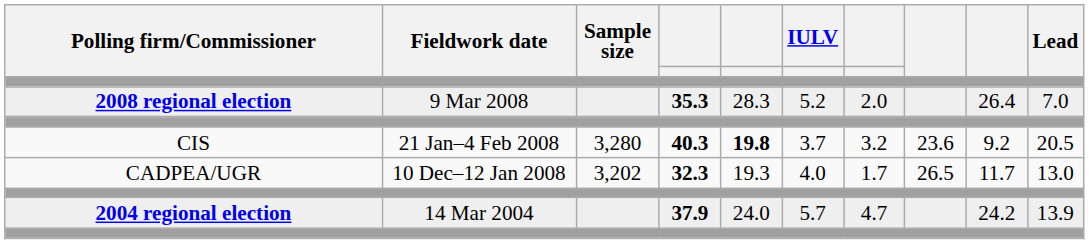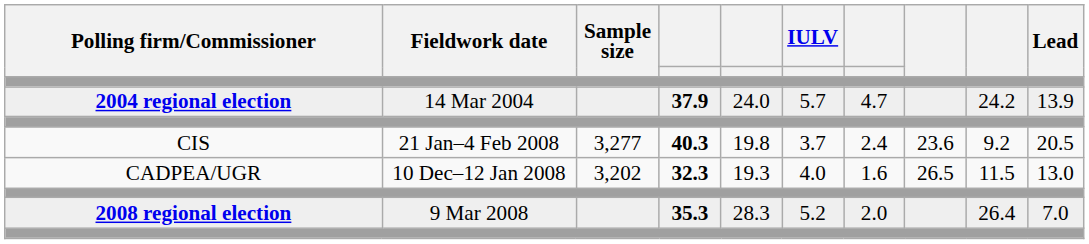rows swapped: (193, 102) <-> (193, 213)
(618, 142) 3,280 -> (618, 142) 3,277
(751, 142) bold -> (751, 142) normal
(874, 142) 3.2 -> (874, 142) 2.4
(874, 173) 1.7 -> (874, 173) 1.6
(997, 173) 11.7 -> (997, 173) 11.5
